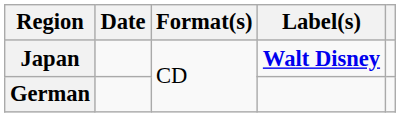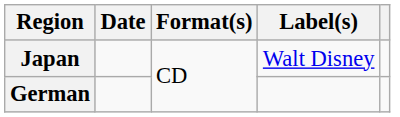(321, 58) bold -> (319, 58) normal
